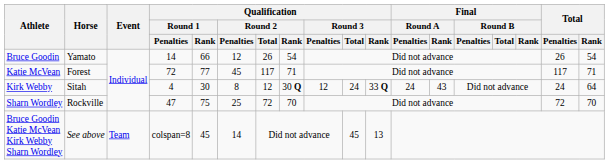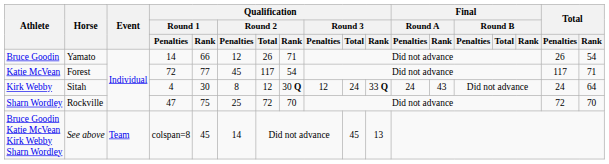(292, 57) 54 -> (292, 57) 71
(292, 72) 71 -> (292, 72) 54
